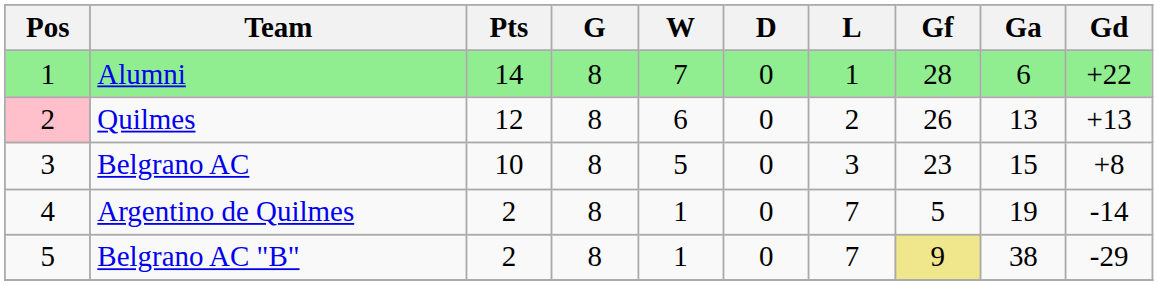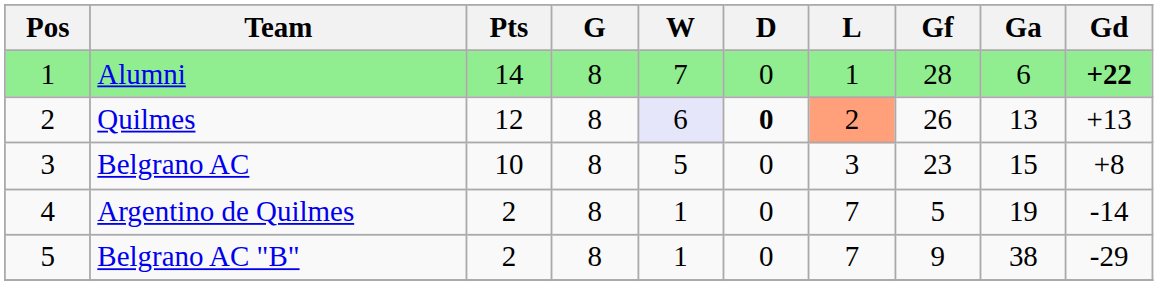(1109, 73) normal -> (1109, 73) bold
(48, 119) pink background -> (48, 119) no background
(680, 119) no background -> (680, 119) lavender background
(766, 119) normal -> (766, 119) bold
(852, 119) no background -> (852, 119) lightsalmon background
(938, 257) khaki background -> (938, 257) no background
